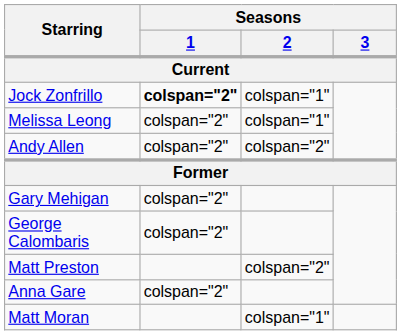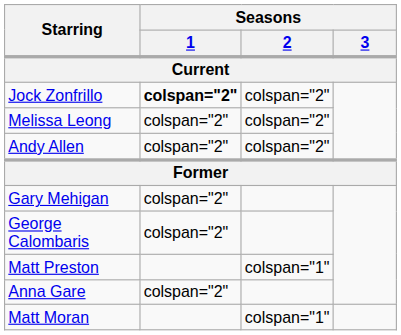(287, 96) colspan="1" -> (287, 96) colspan="2"
(287, 121) colspan="1" -> (287, 121) colspan="2"
(287, 267) colspan="2" -> (287, 267) colspan="1"
